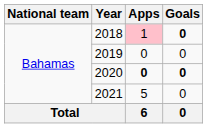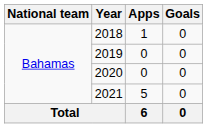(144, 34) pink background -> (144, 34) no background
(183, 34) bold -> (183, 34) normal
(144, 73) bold -> (144, 73) normal
(183, 73) bold -> (183, 73) normal
